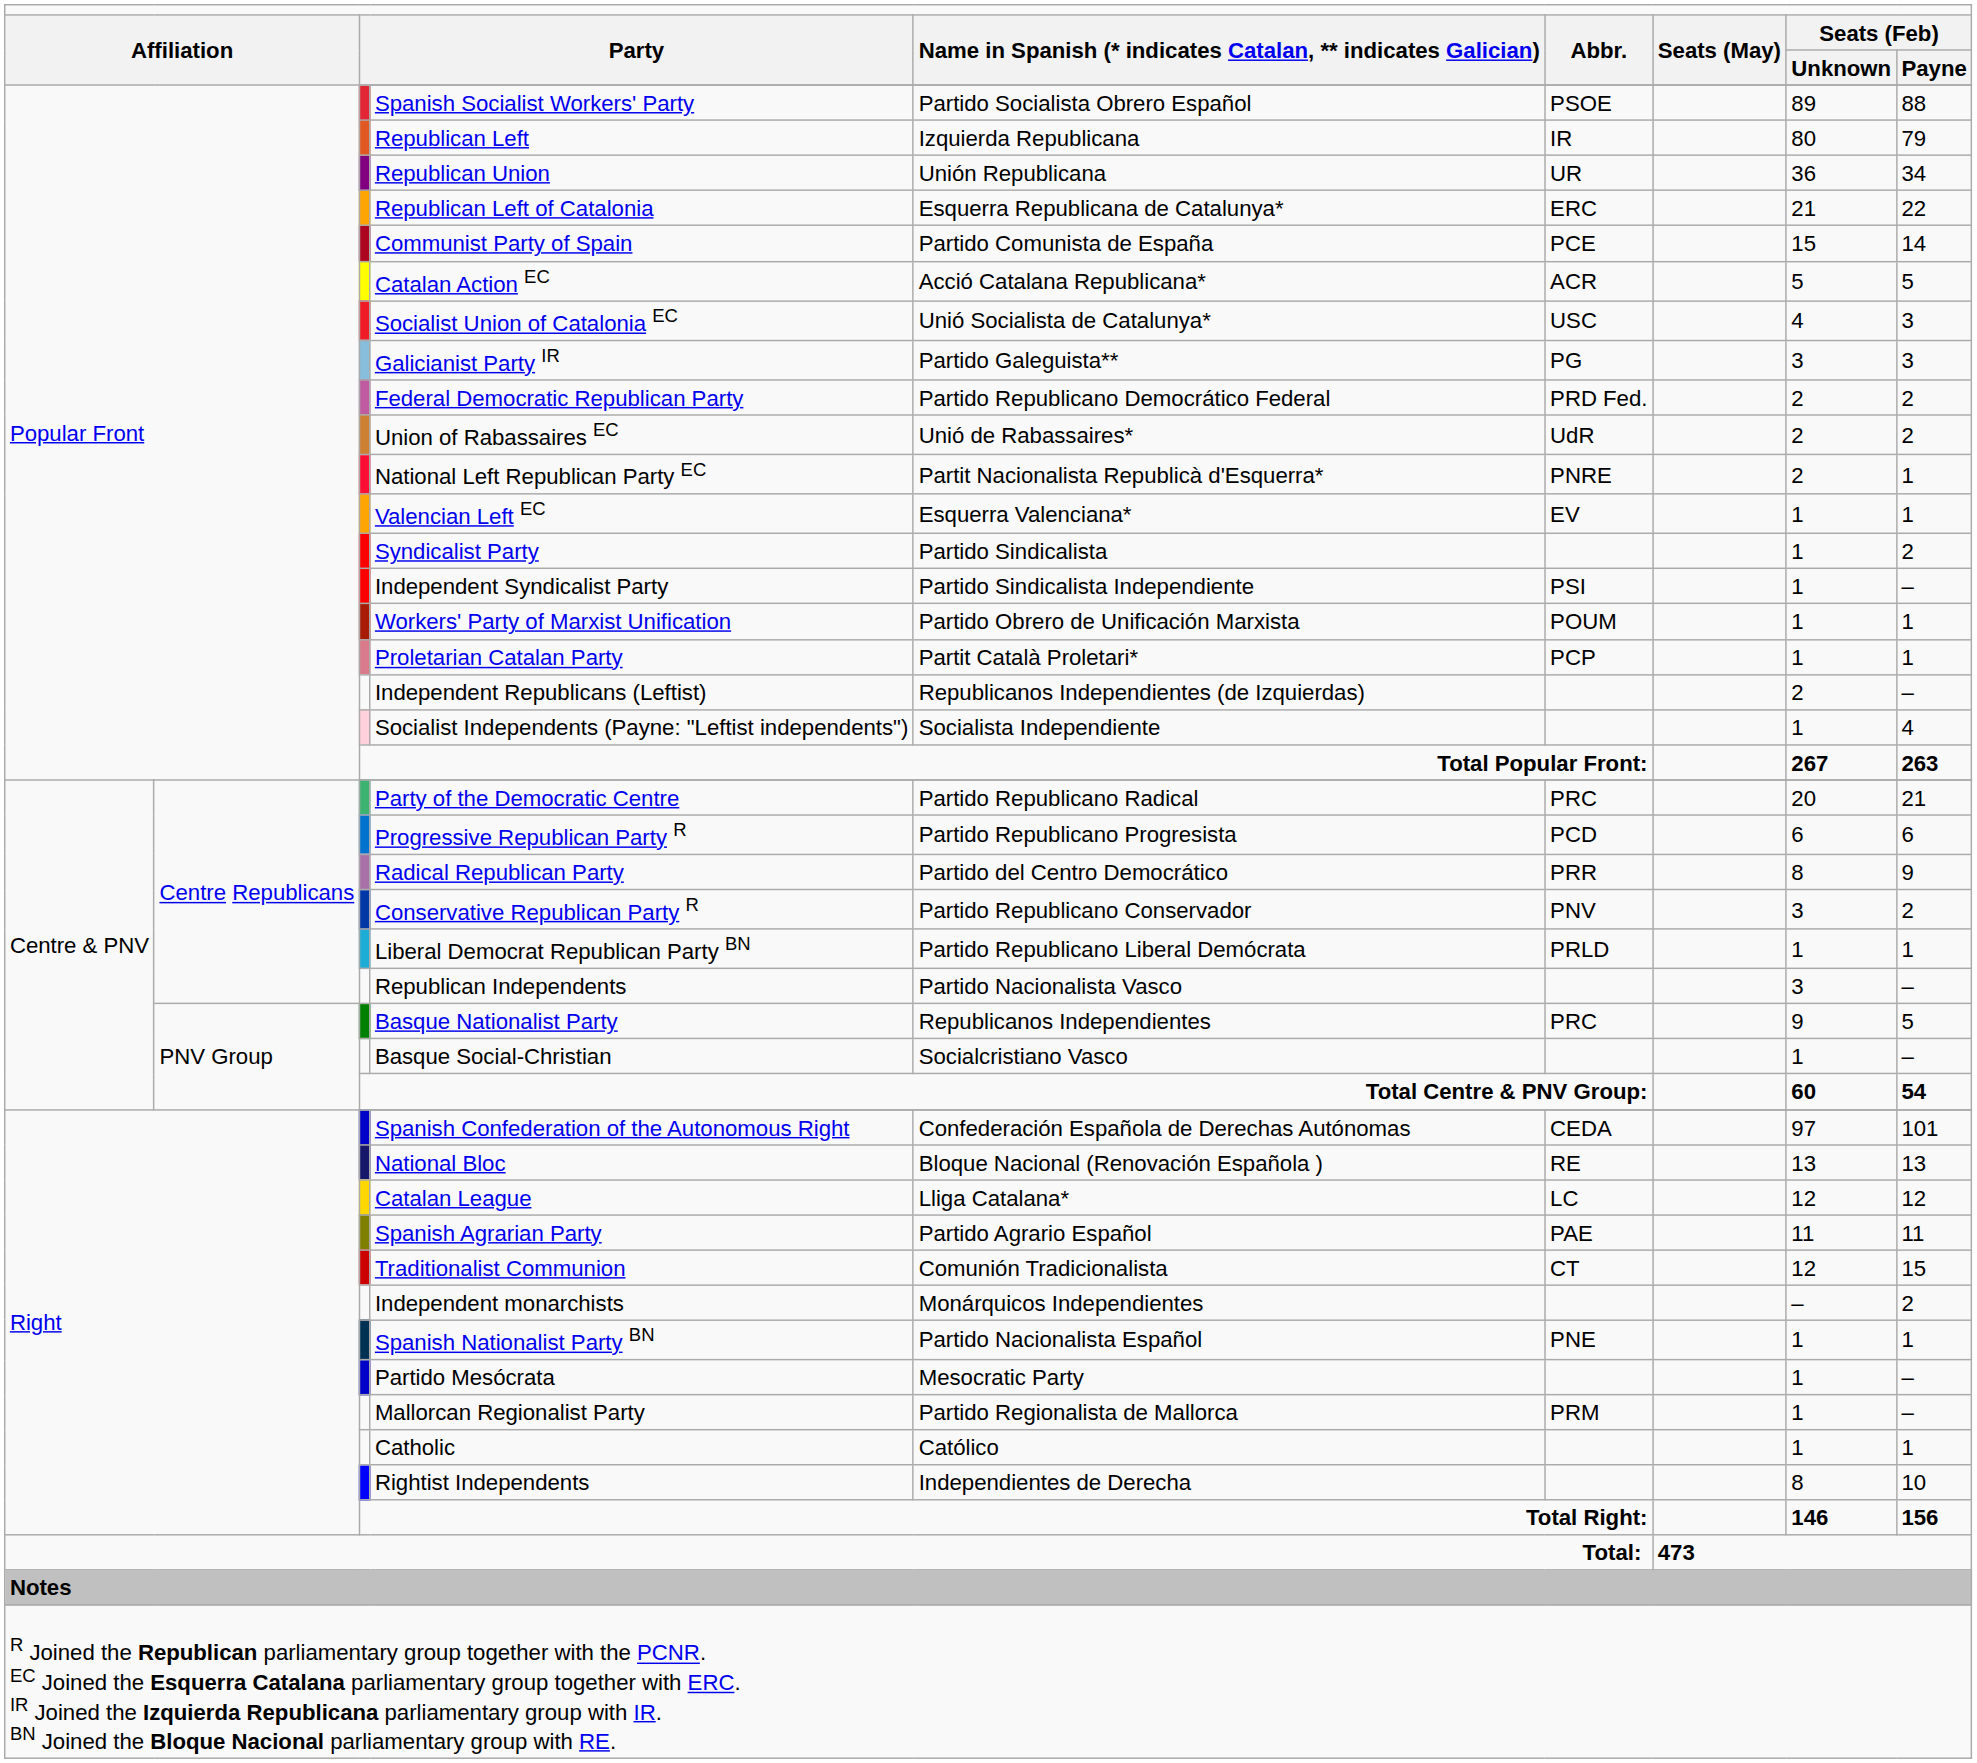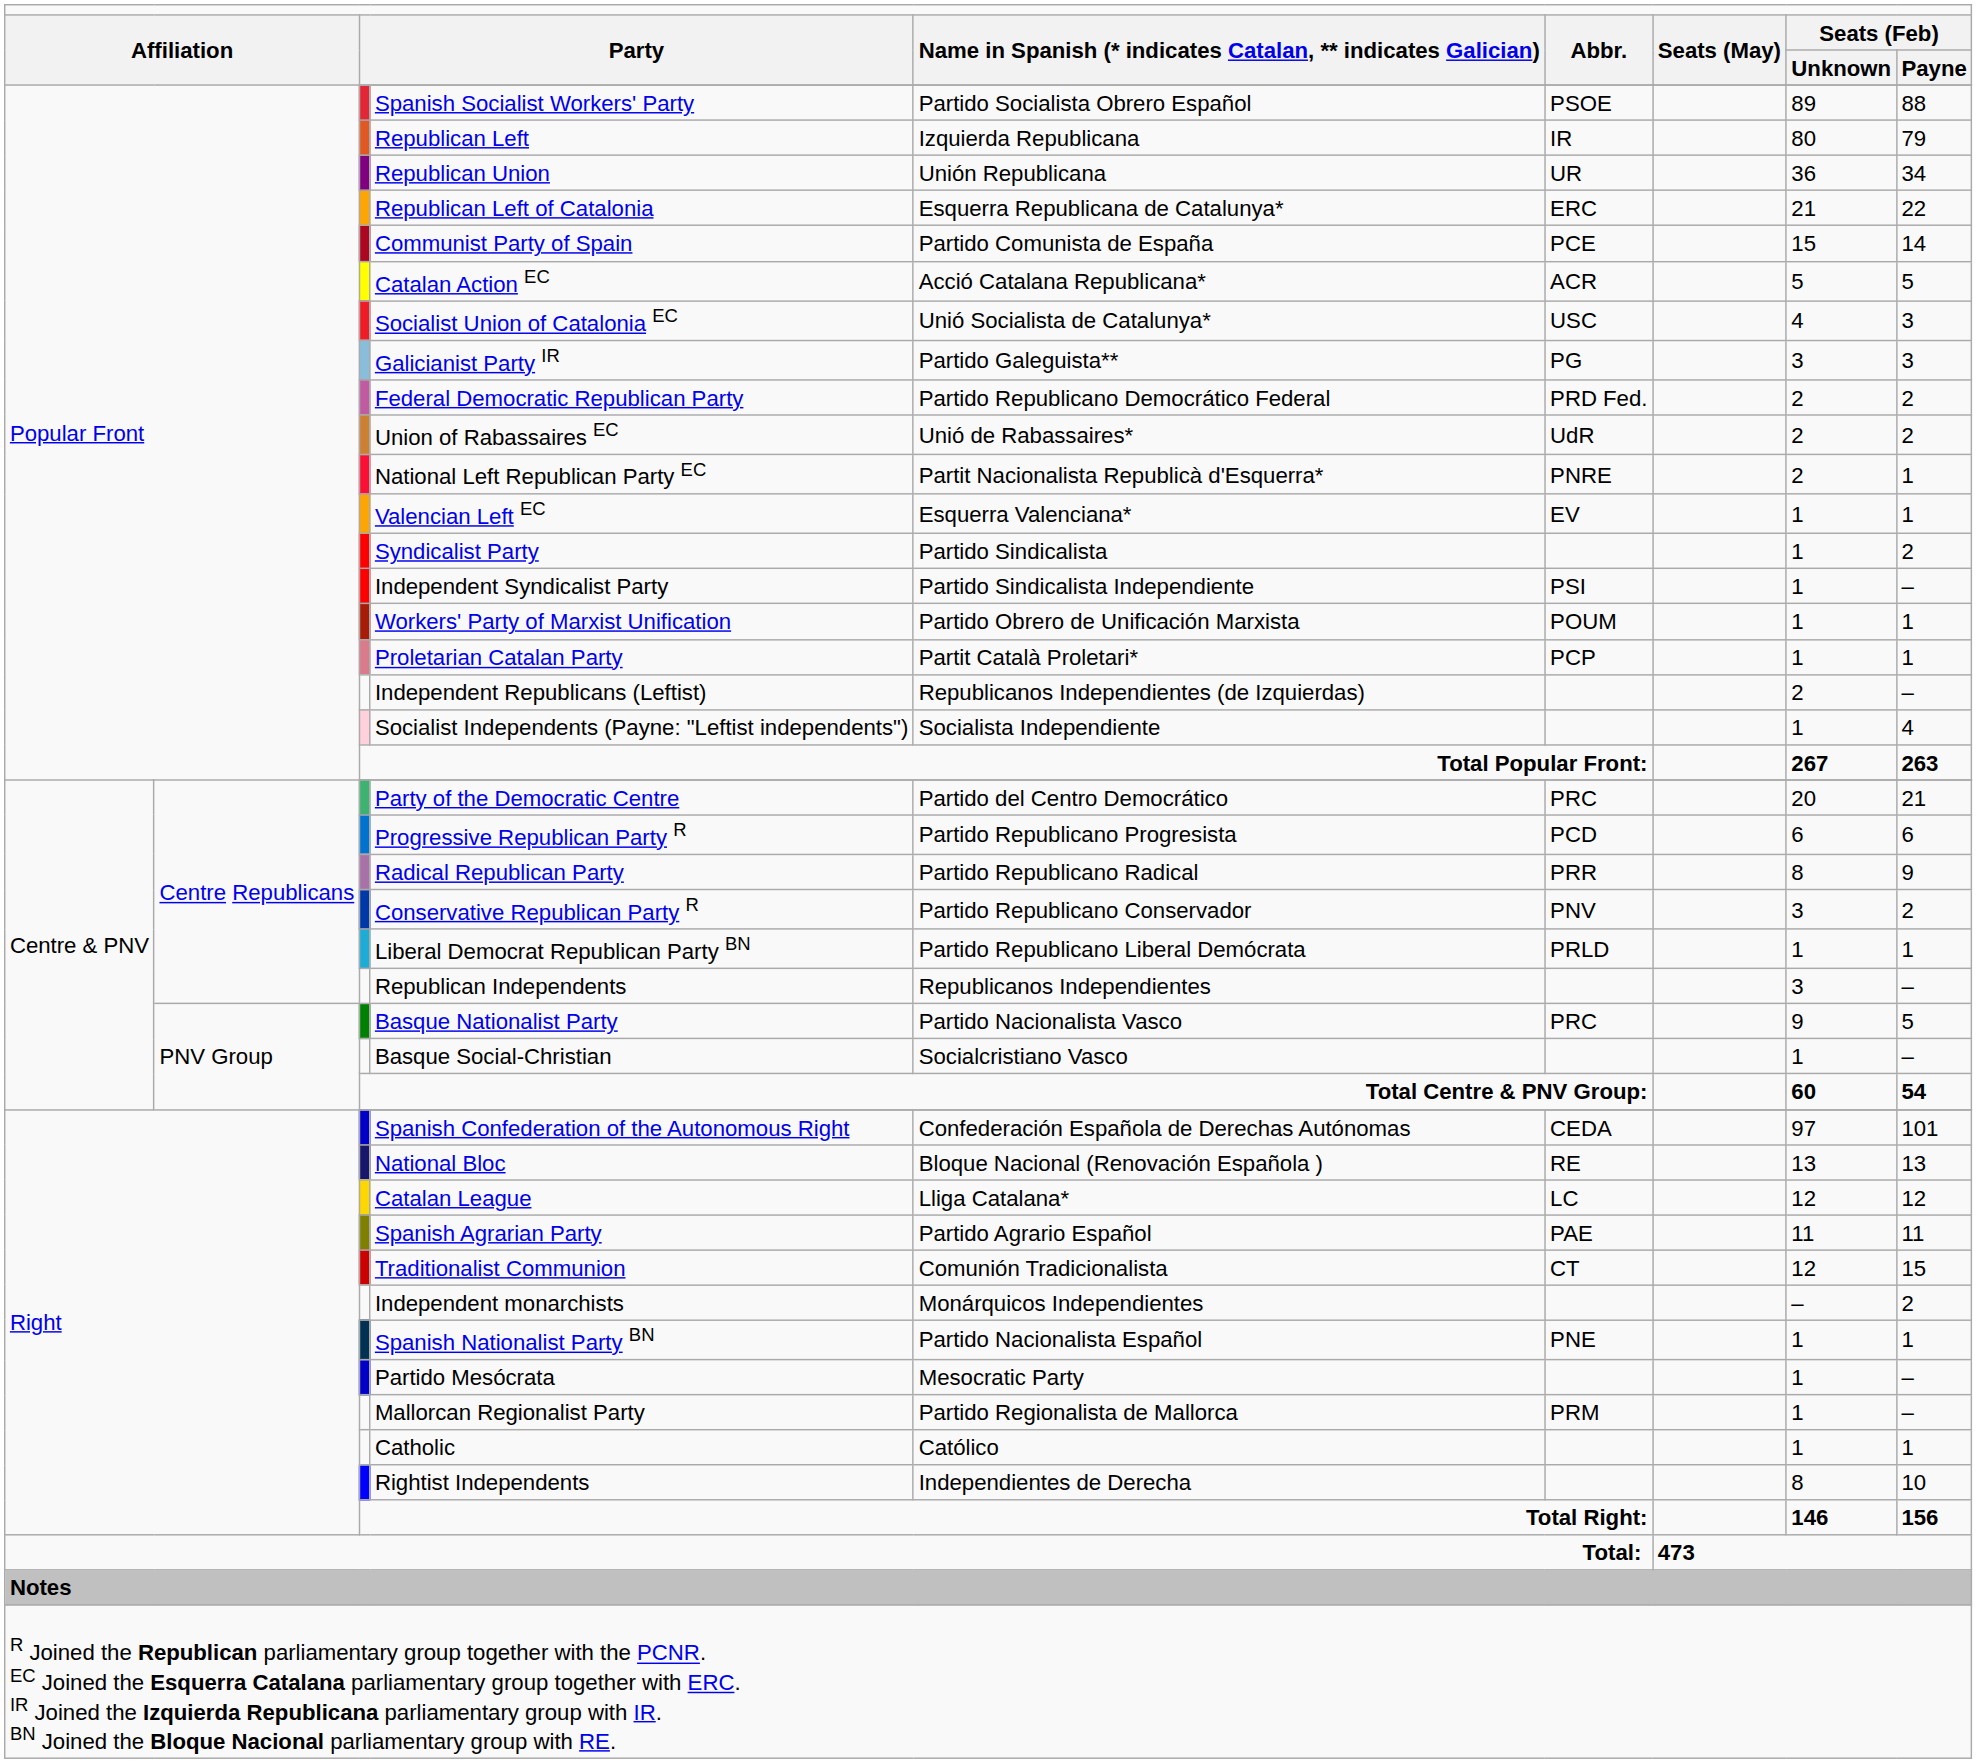(1059, 797) Partido Republicano Radical -> (1073, 797) Partido del Centro Democrático
(1073, 872) Partido del Centro Democrático -> (1059, 872) Partido Republicano Radical
(1050, 986) Partido Nacionalista Vasco -> (1065, 986) Republicanos Independientes
(1065, 1022) Republicanos Independientes -> (1050, 1022) Partido Nacionalista Vasco
